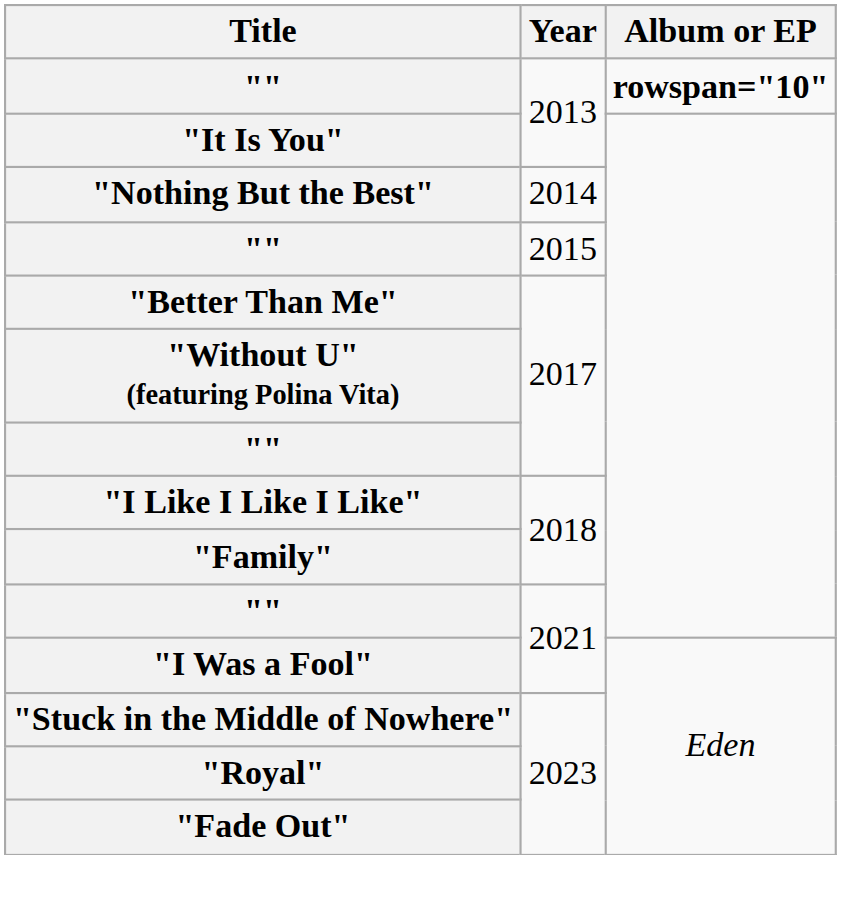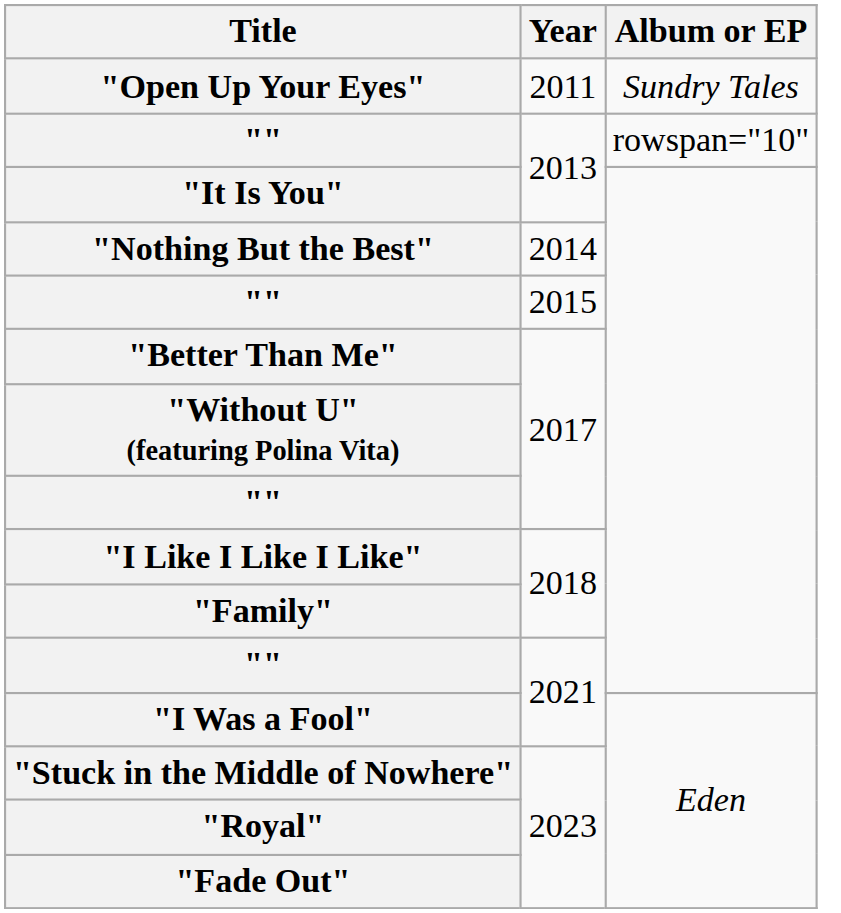+ row: (263, 85)
(721, 85) bold -> (711, 139) normal
